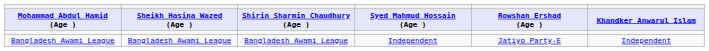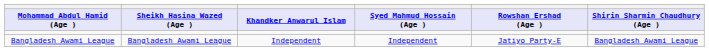columns swapped: (296, 19) <-> (646, 19)
